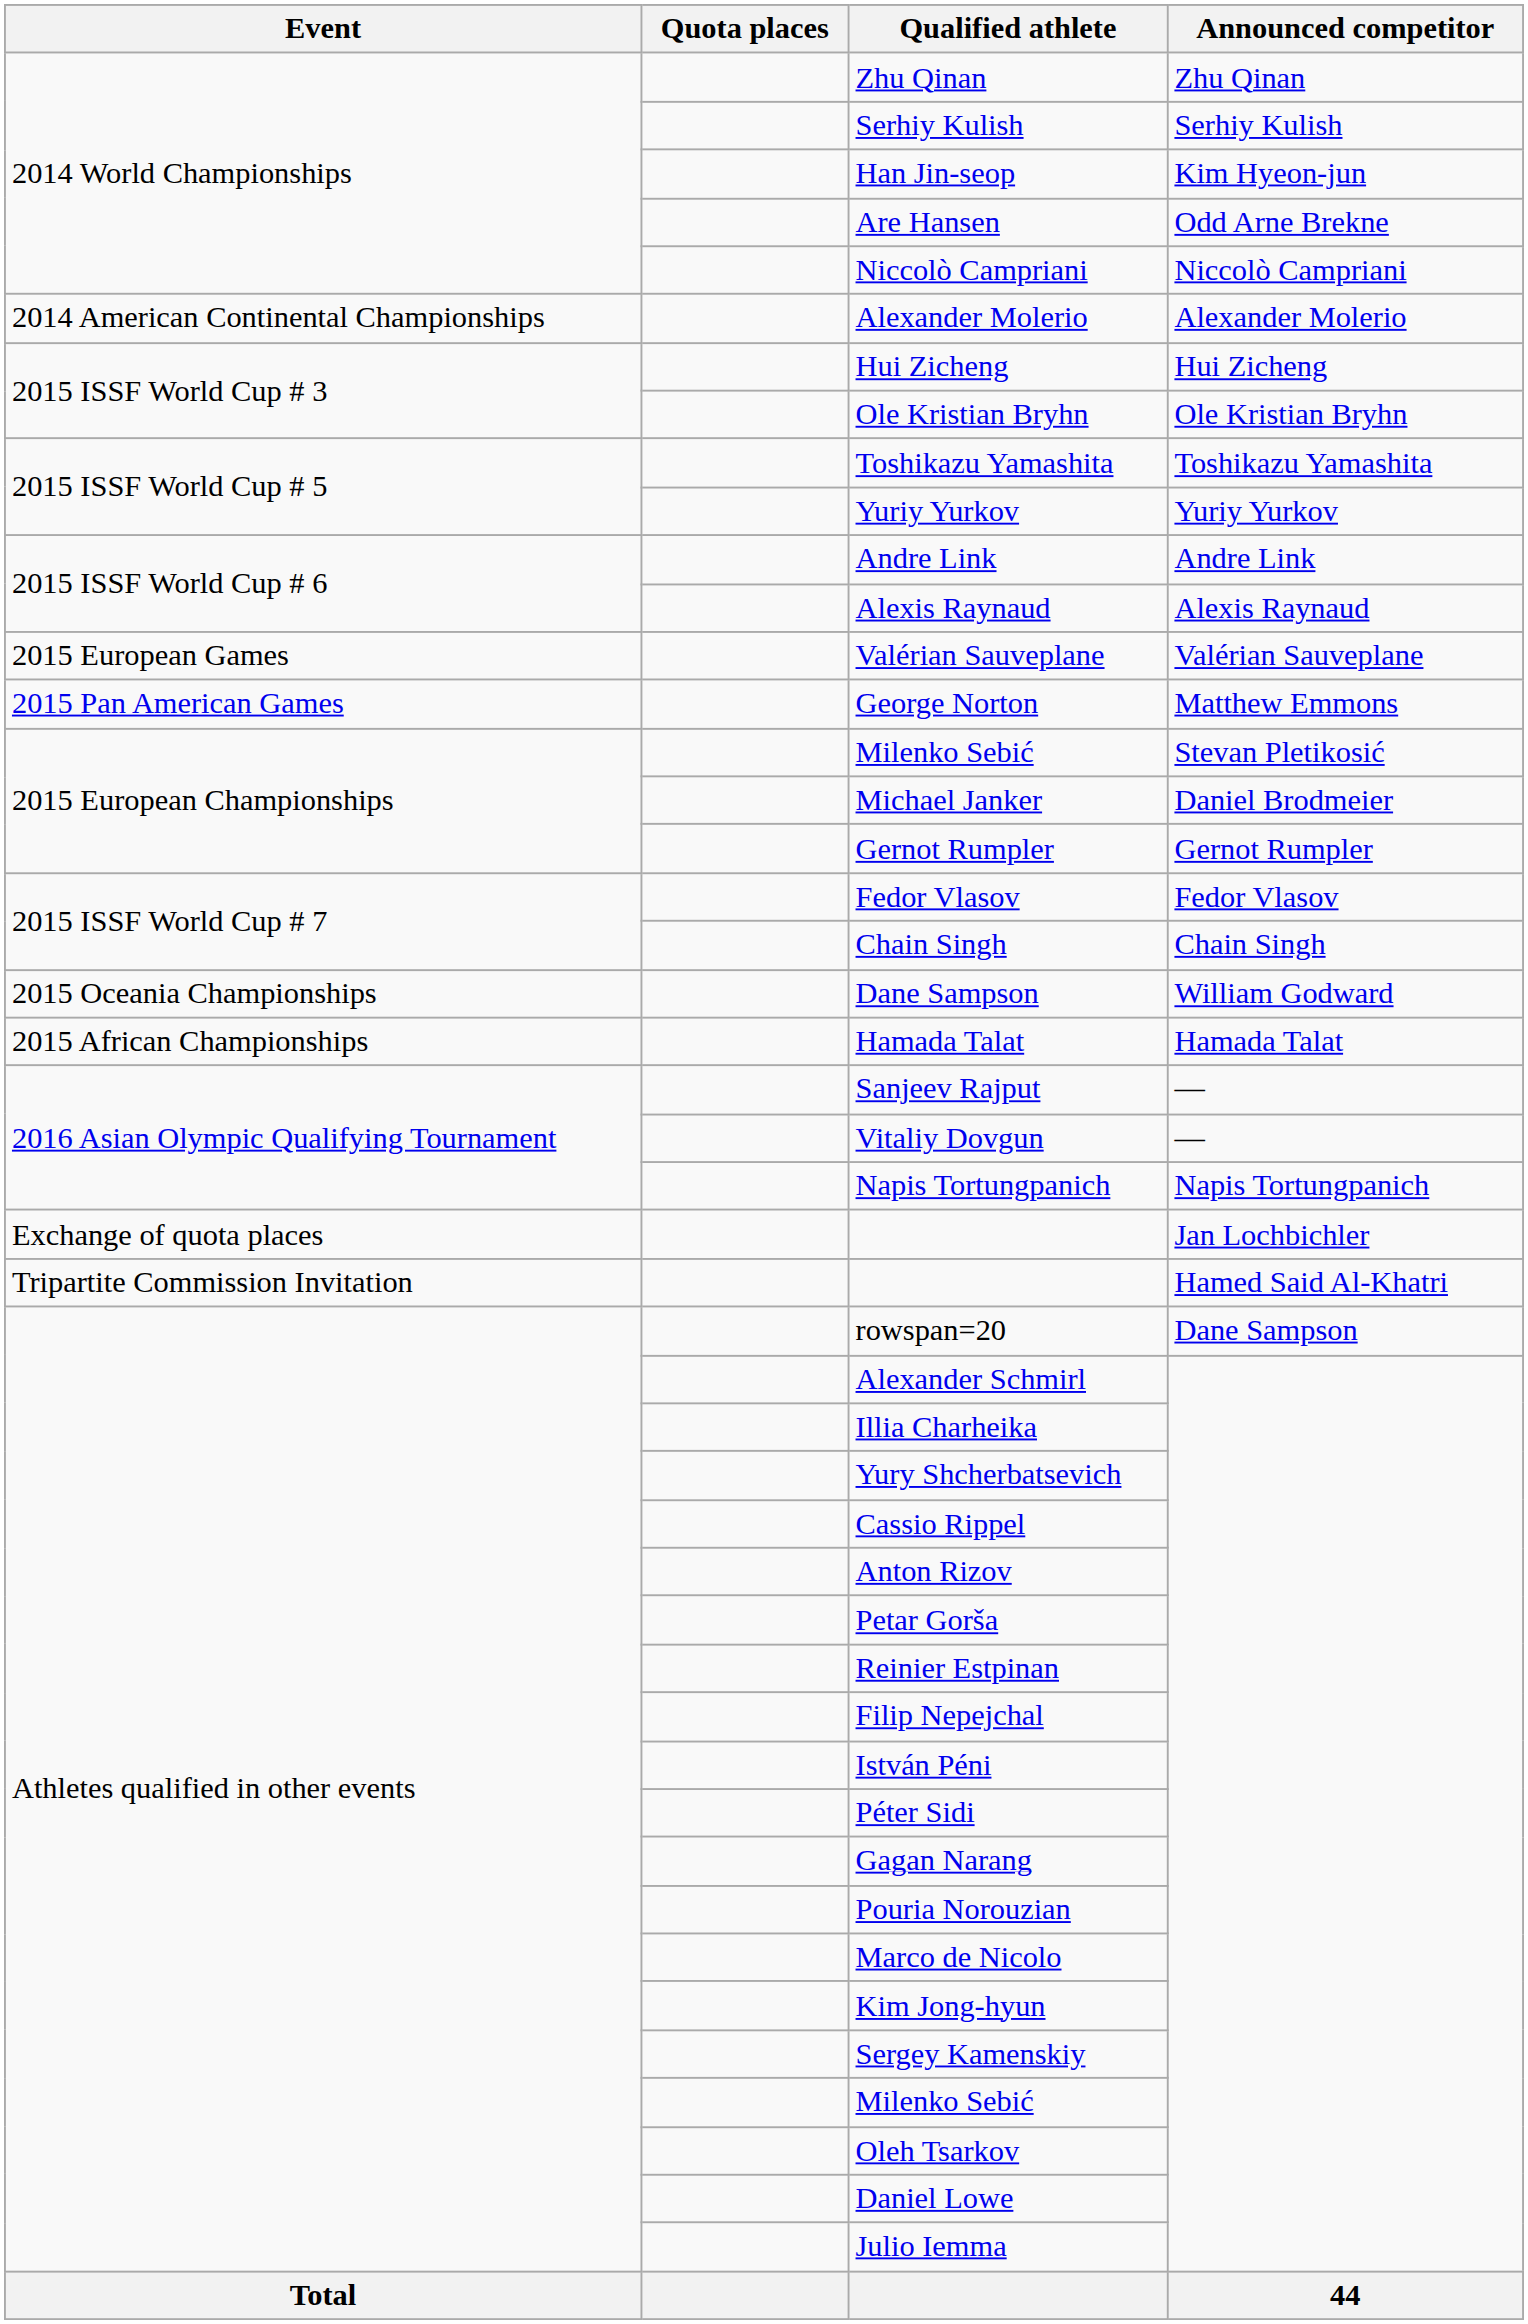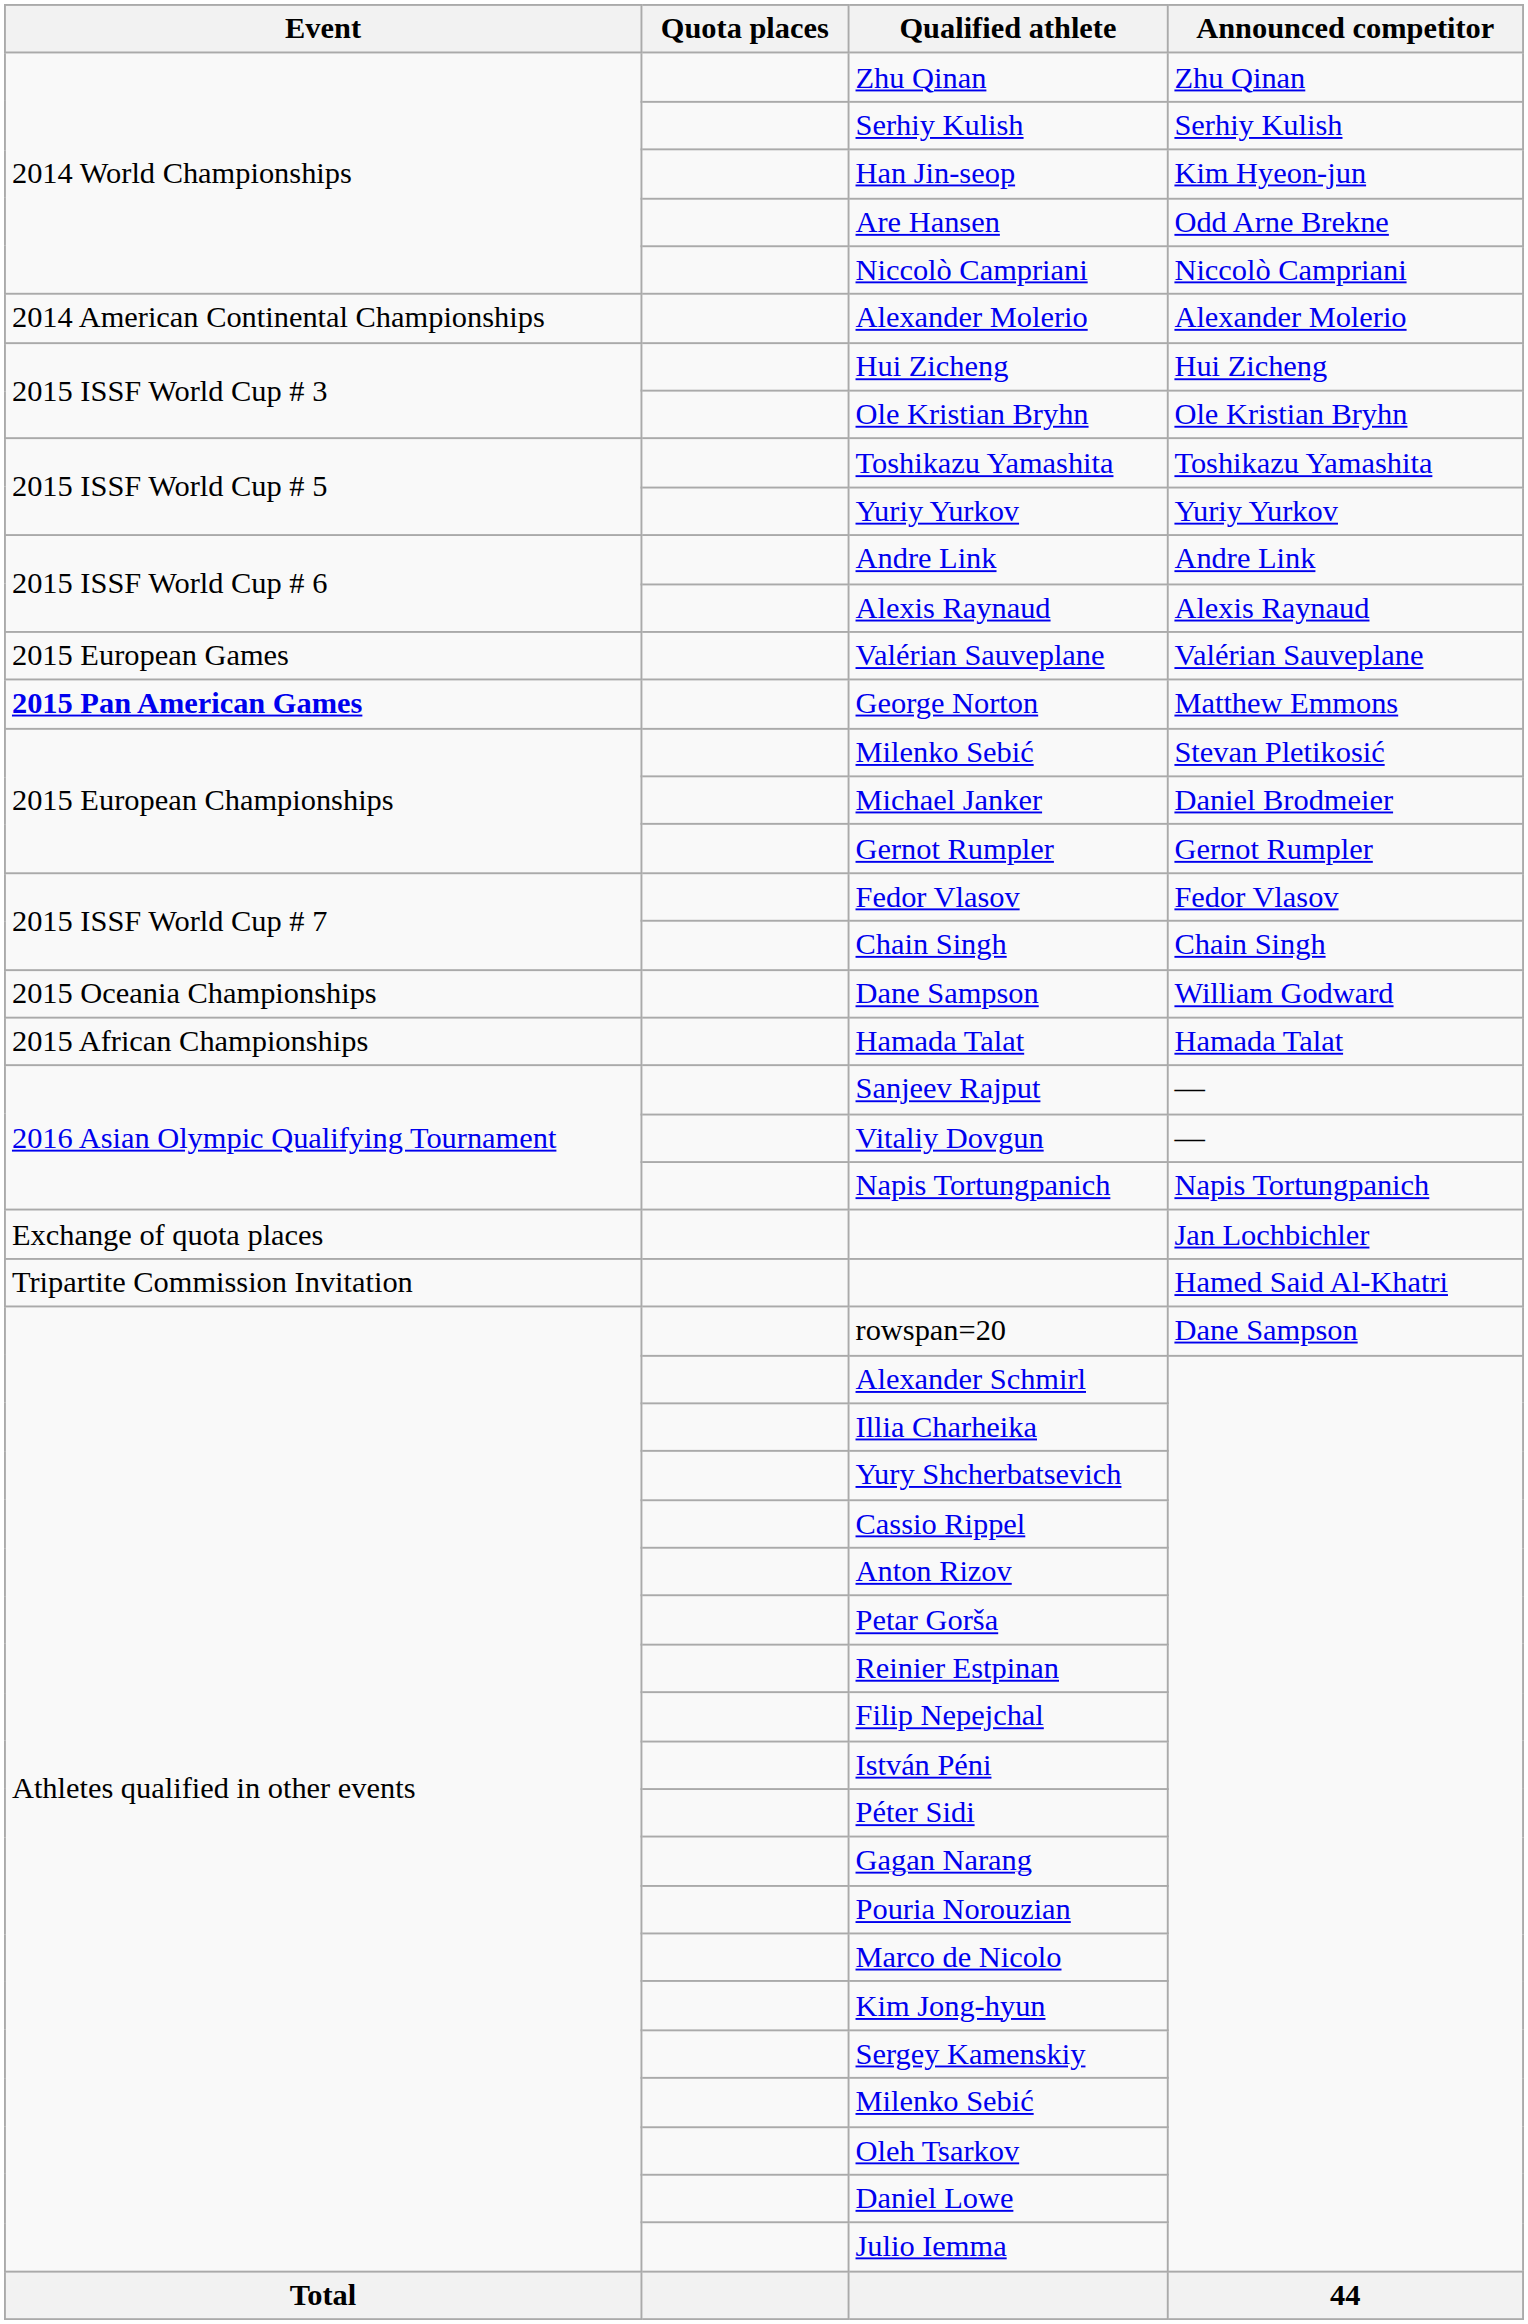(178, 703) normal -> (187, 703) bold
